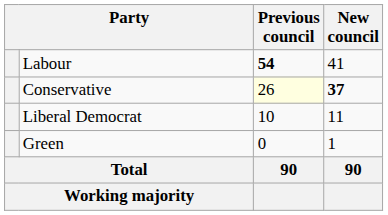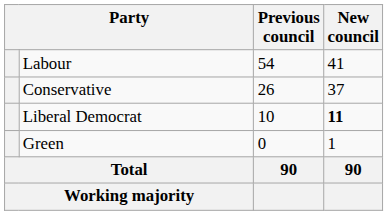(266, 63) bold -> (266, 63) normal
(266, 90) lightyellow background -> (266, 90) no background
(336, 90) bold -> (336, 90) normal
(336, 116) normal -> (336, 116) bold
